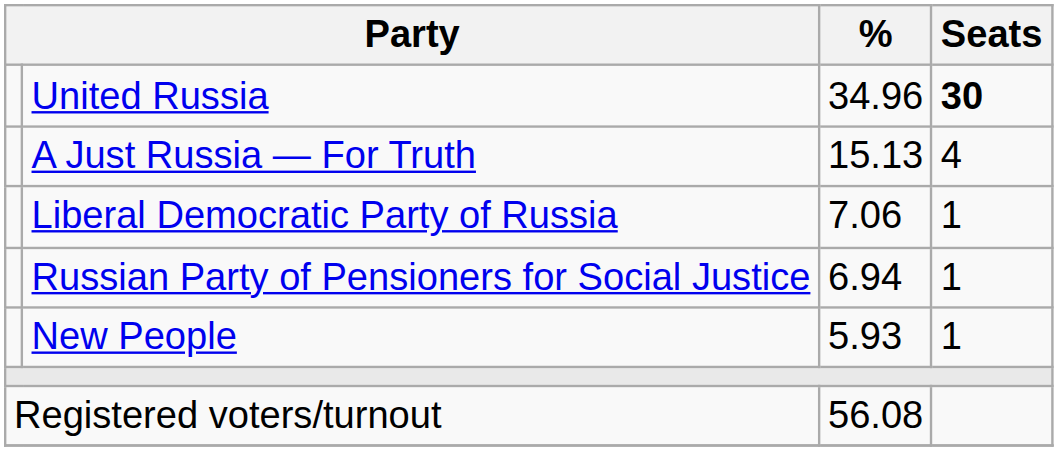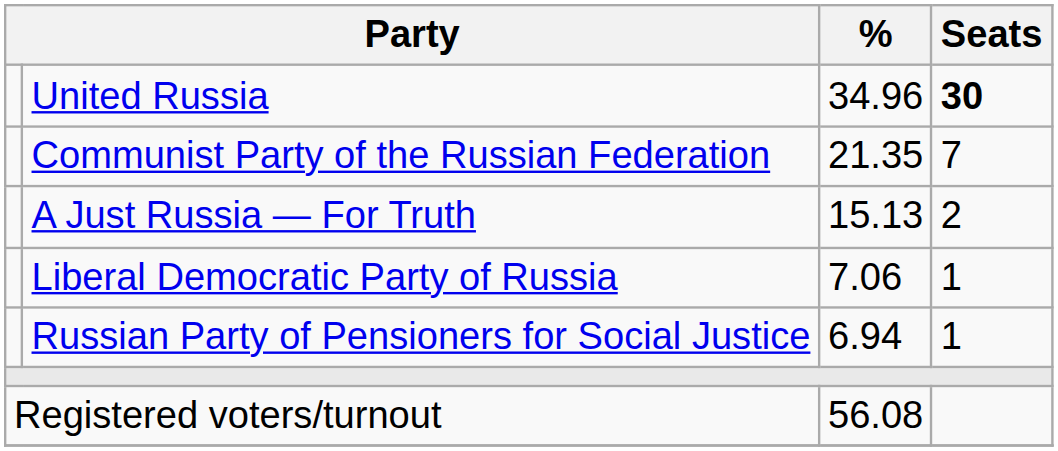+ row: (401, 155)
(951, 155) 4 -> (951, 215) 2
- row: (134, 336)
